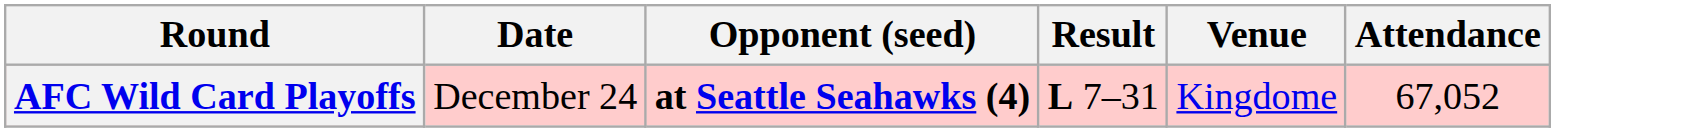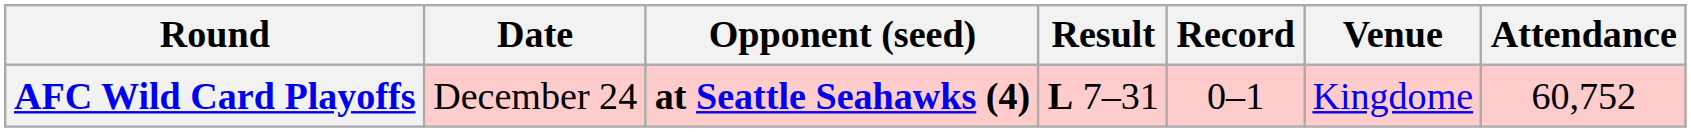+ column: (1236, 34)
(1448, 95) 67,052 -> (1584, 95) 60,752
